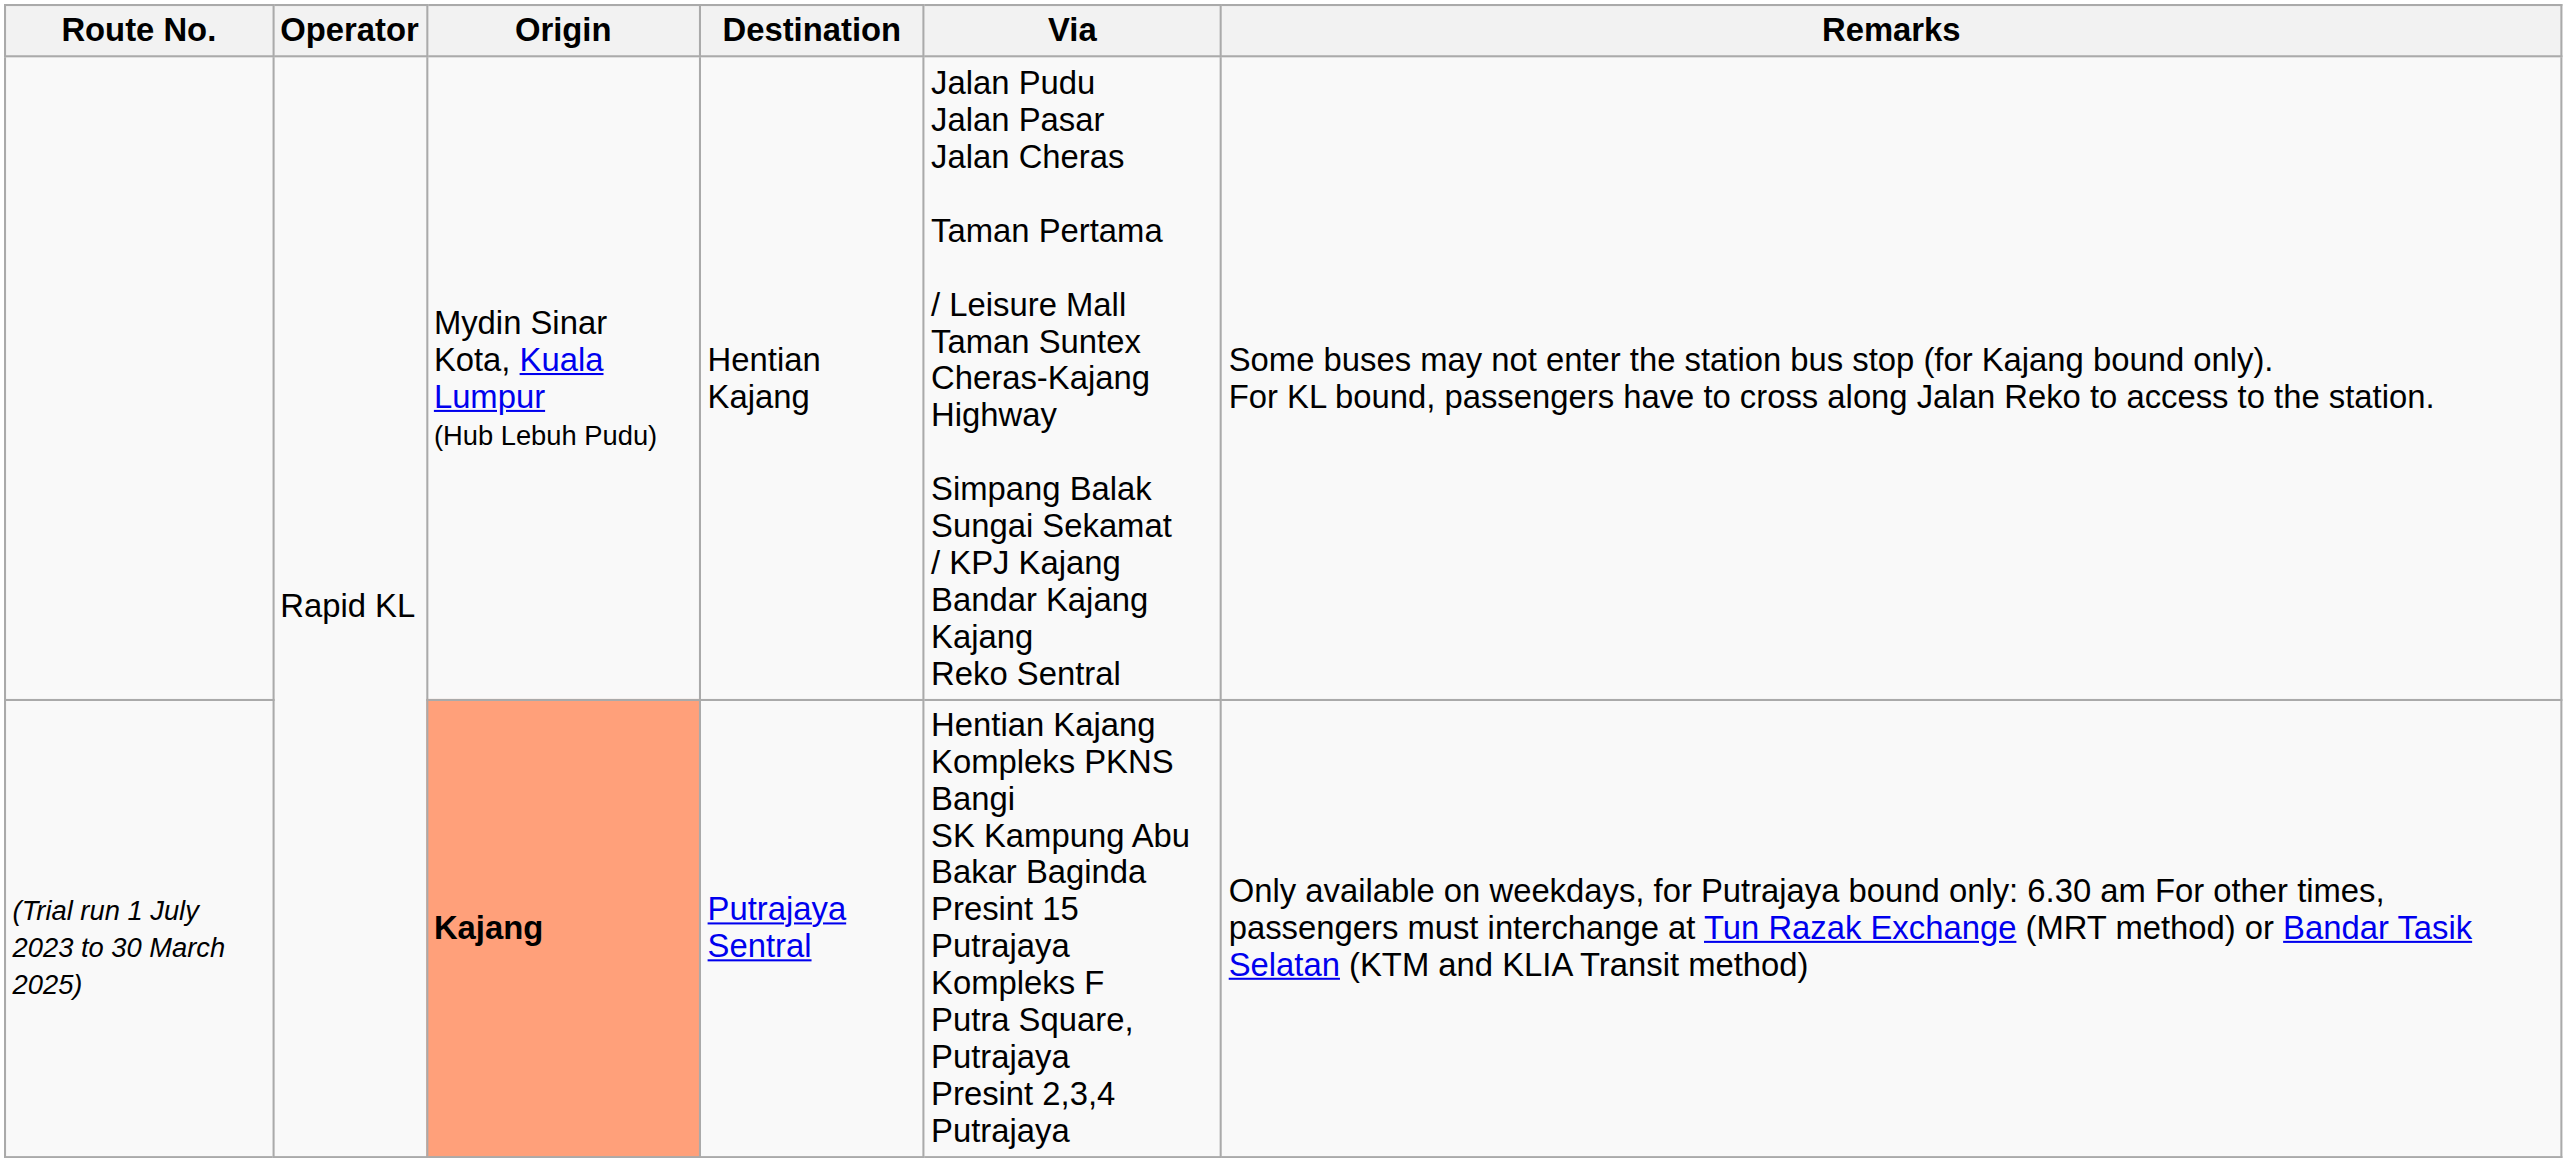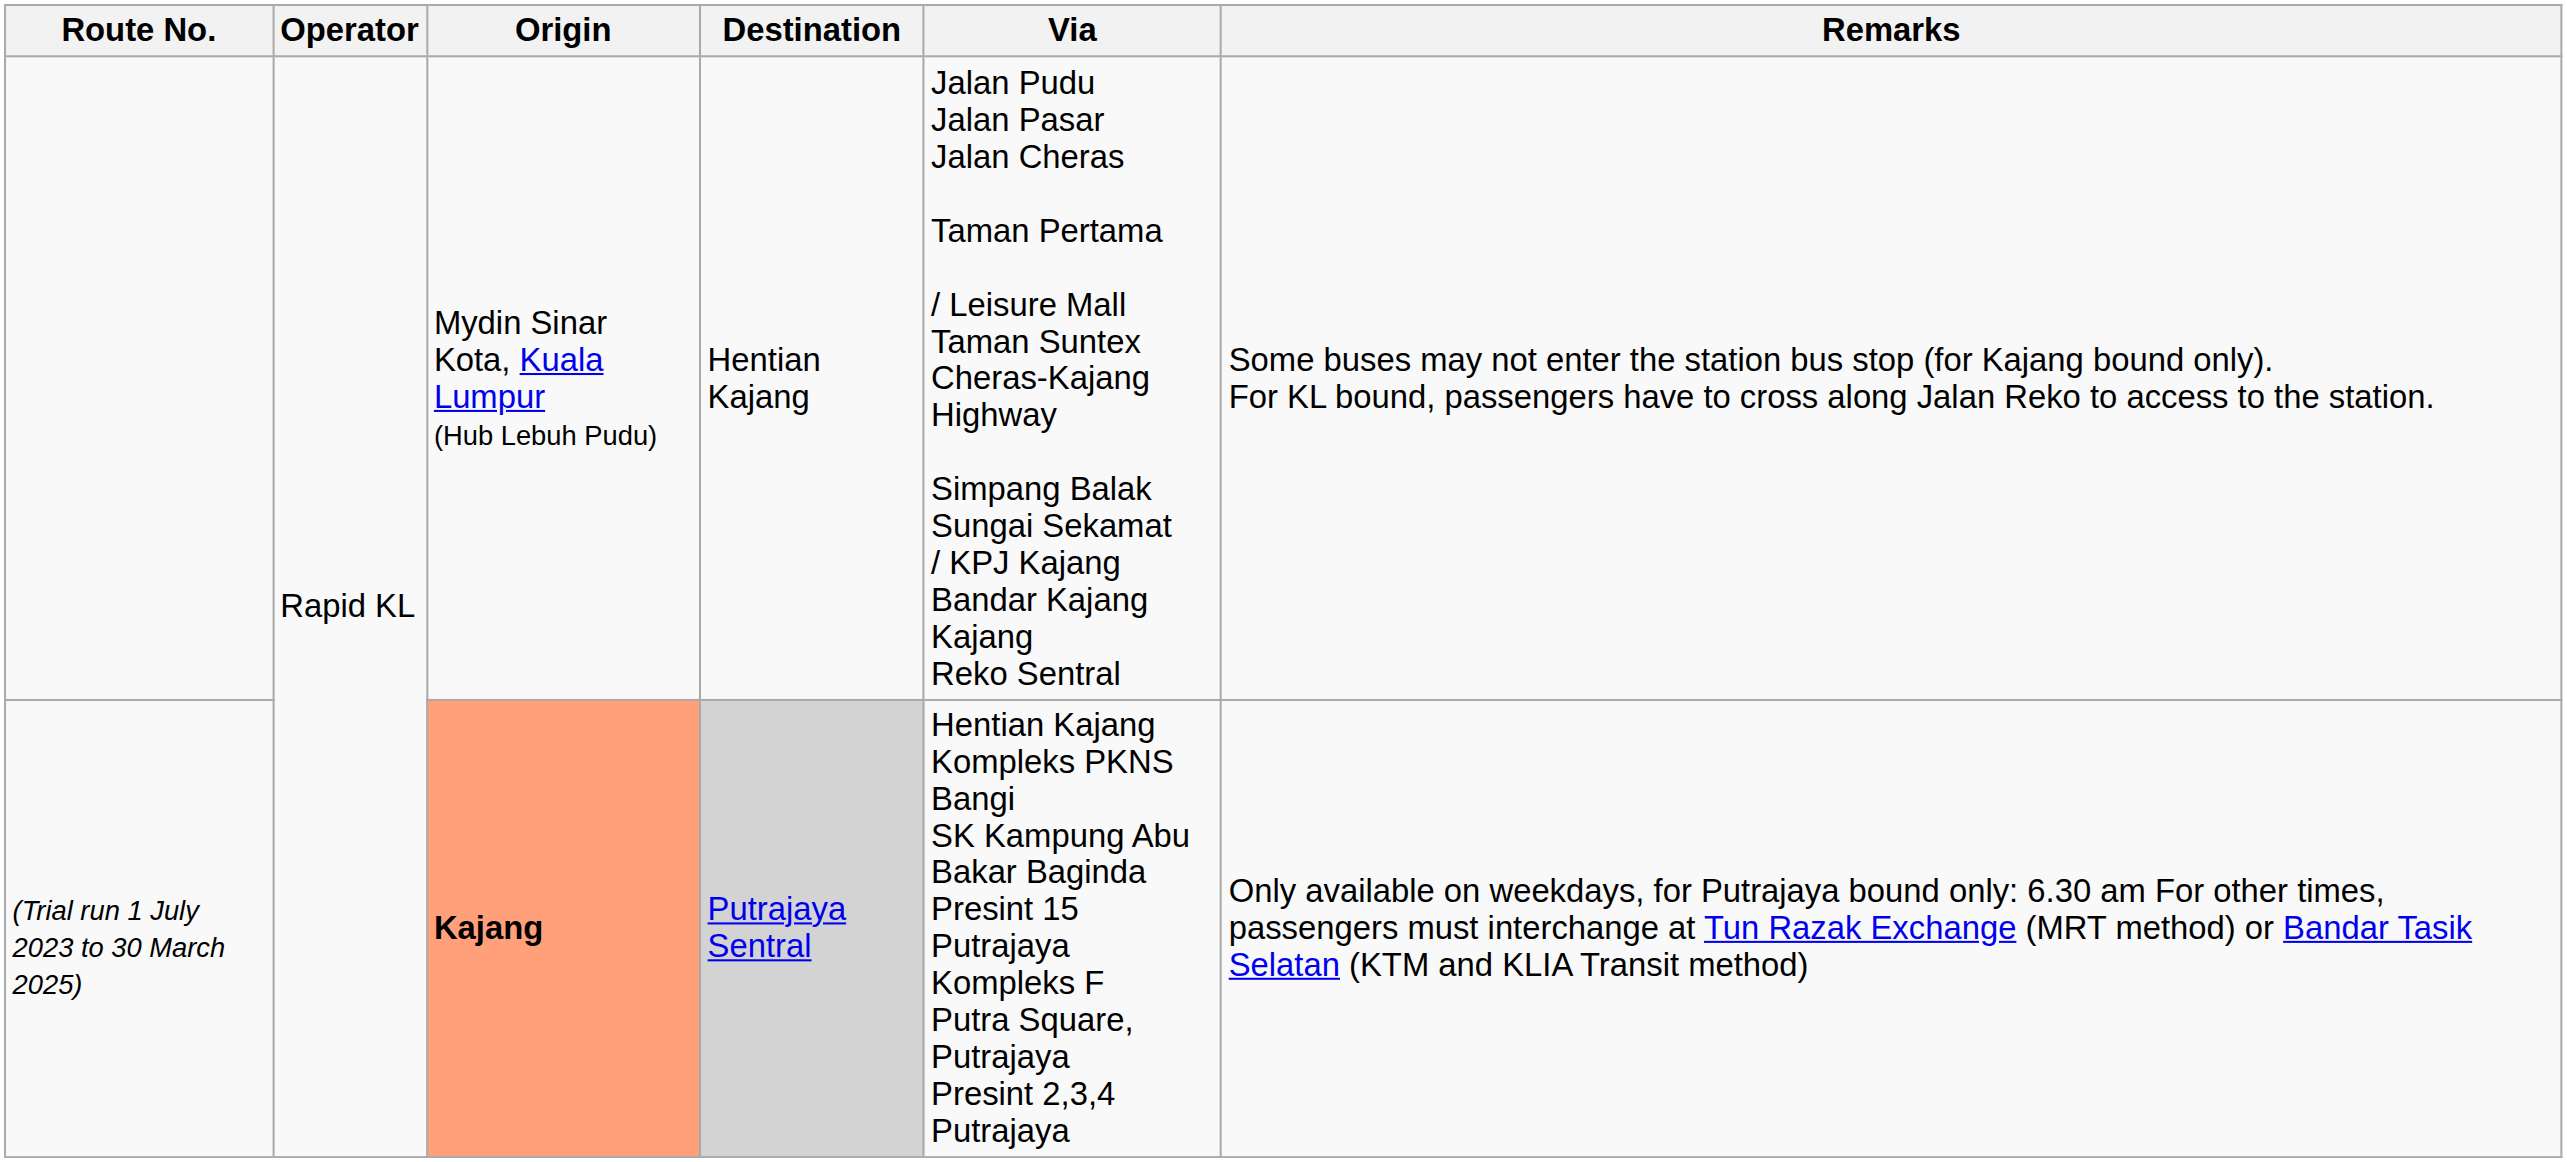(777, 927) no background -> (777, 927) lightgrey background
